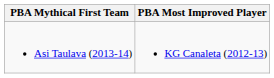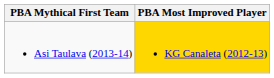(202, 53) no background -> (202, 53) gold background
